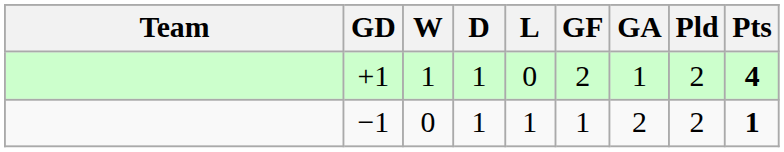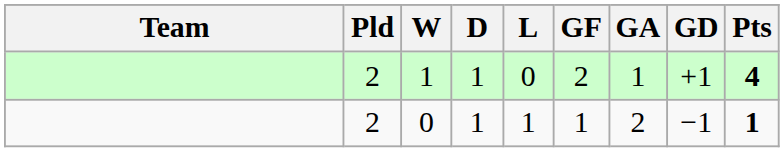columns swapped: (697, 28) <-> (373, 28)
